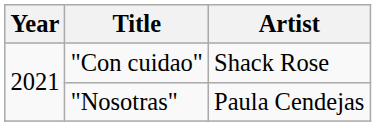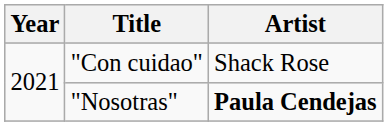(289, 101) normal -> (295, 101) bold
